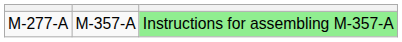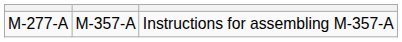(268, 24) lightgreen background -> (268, 24) no background
